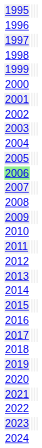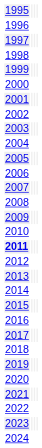(17, 173) lightgreen background -> (17, 173) no background
(17, 247) normal -> (17, 247) bold
